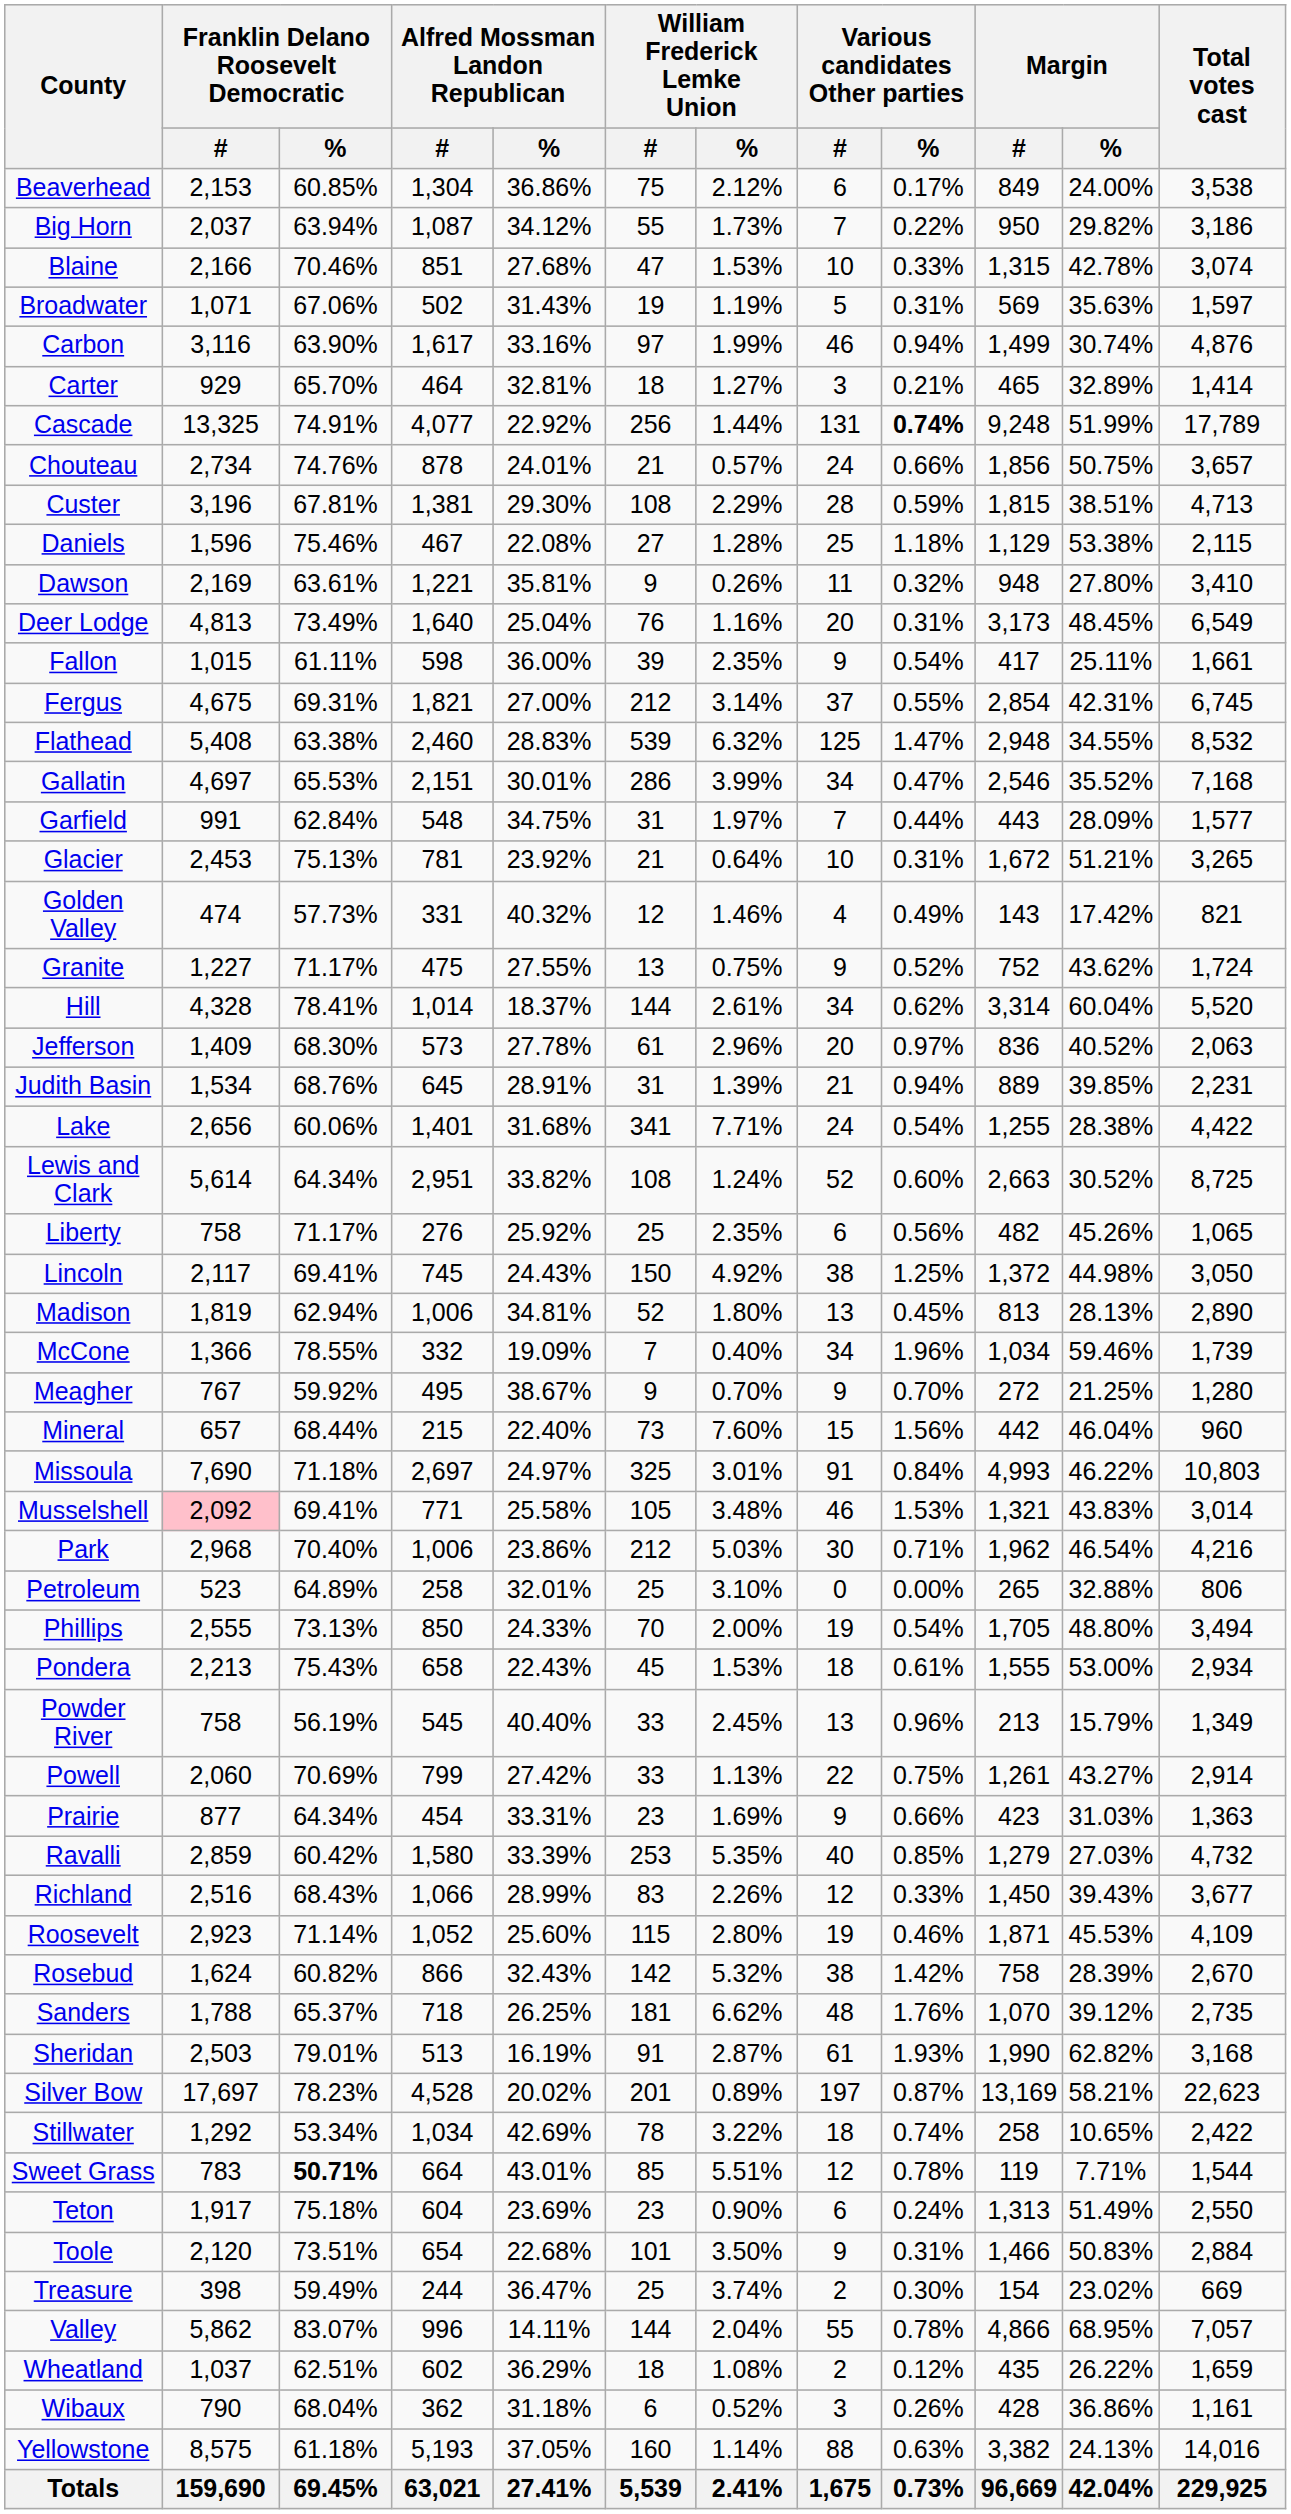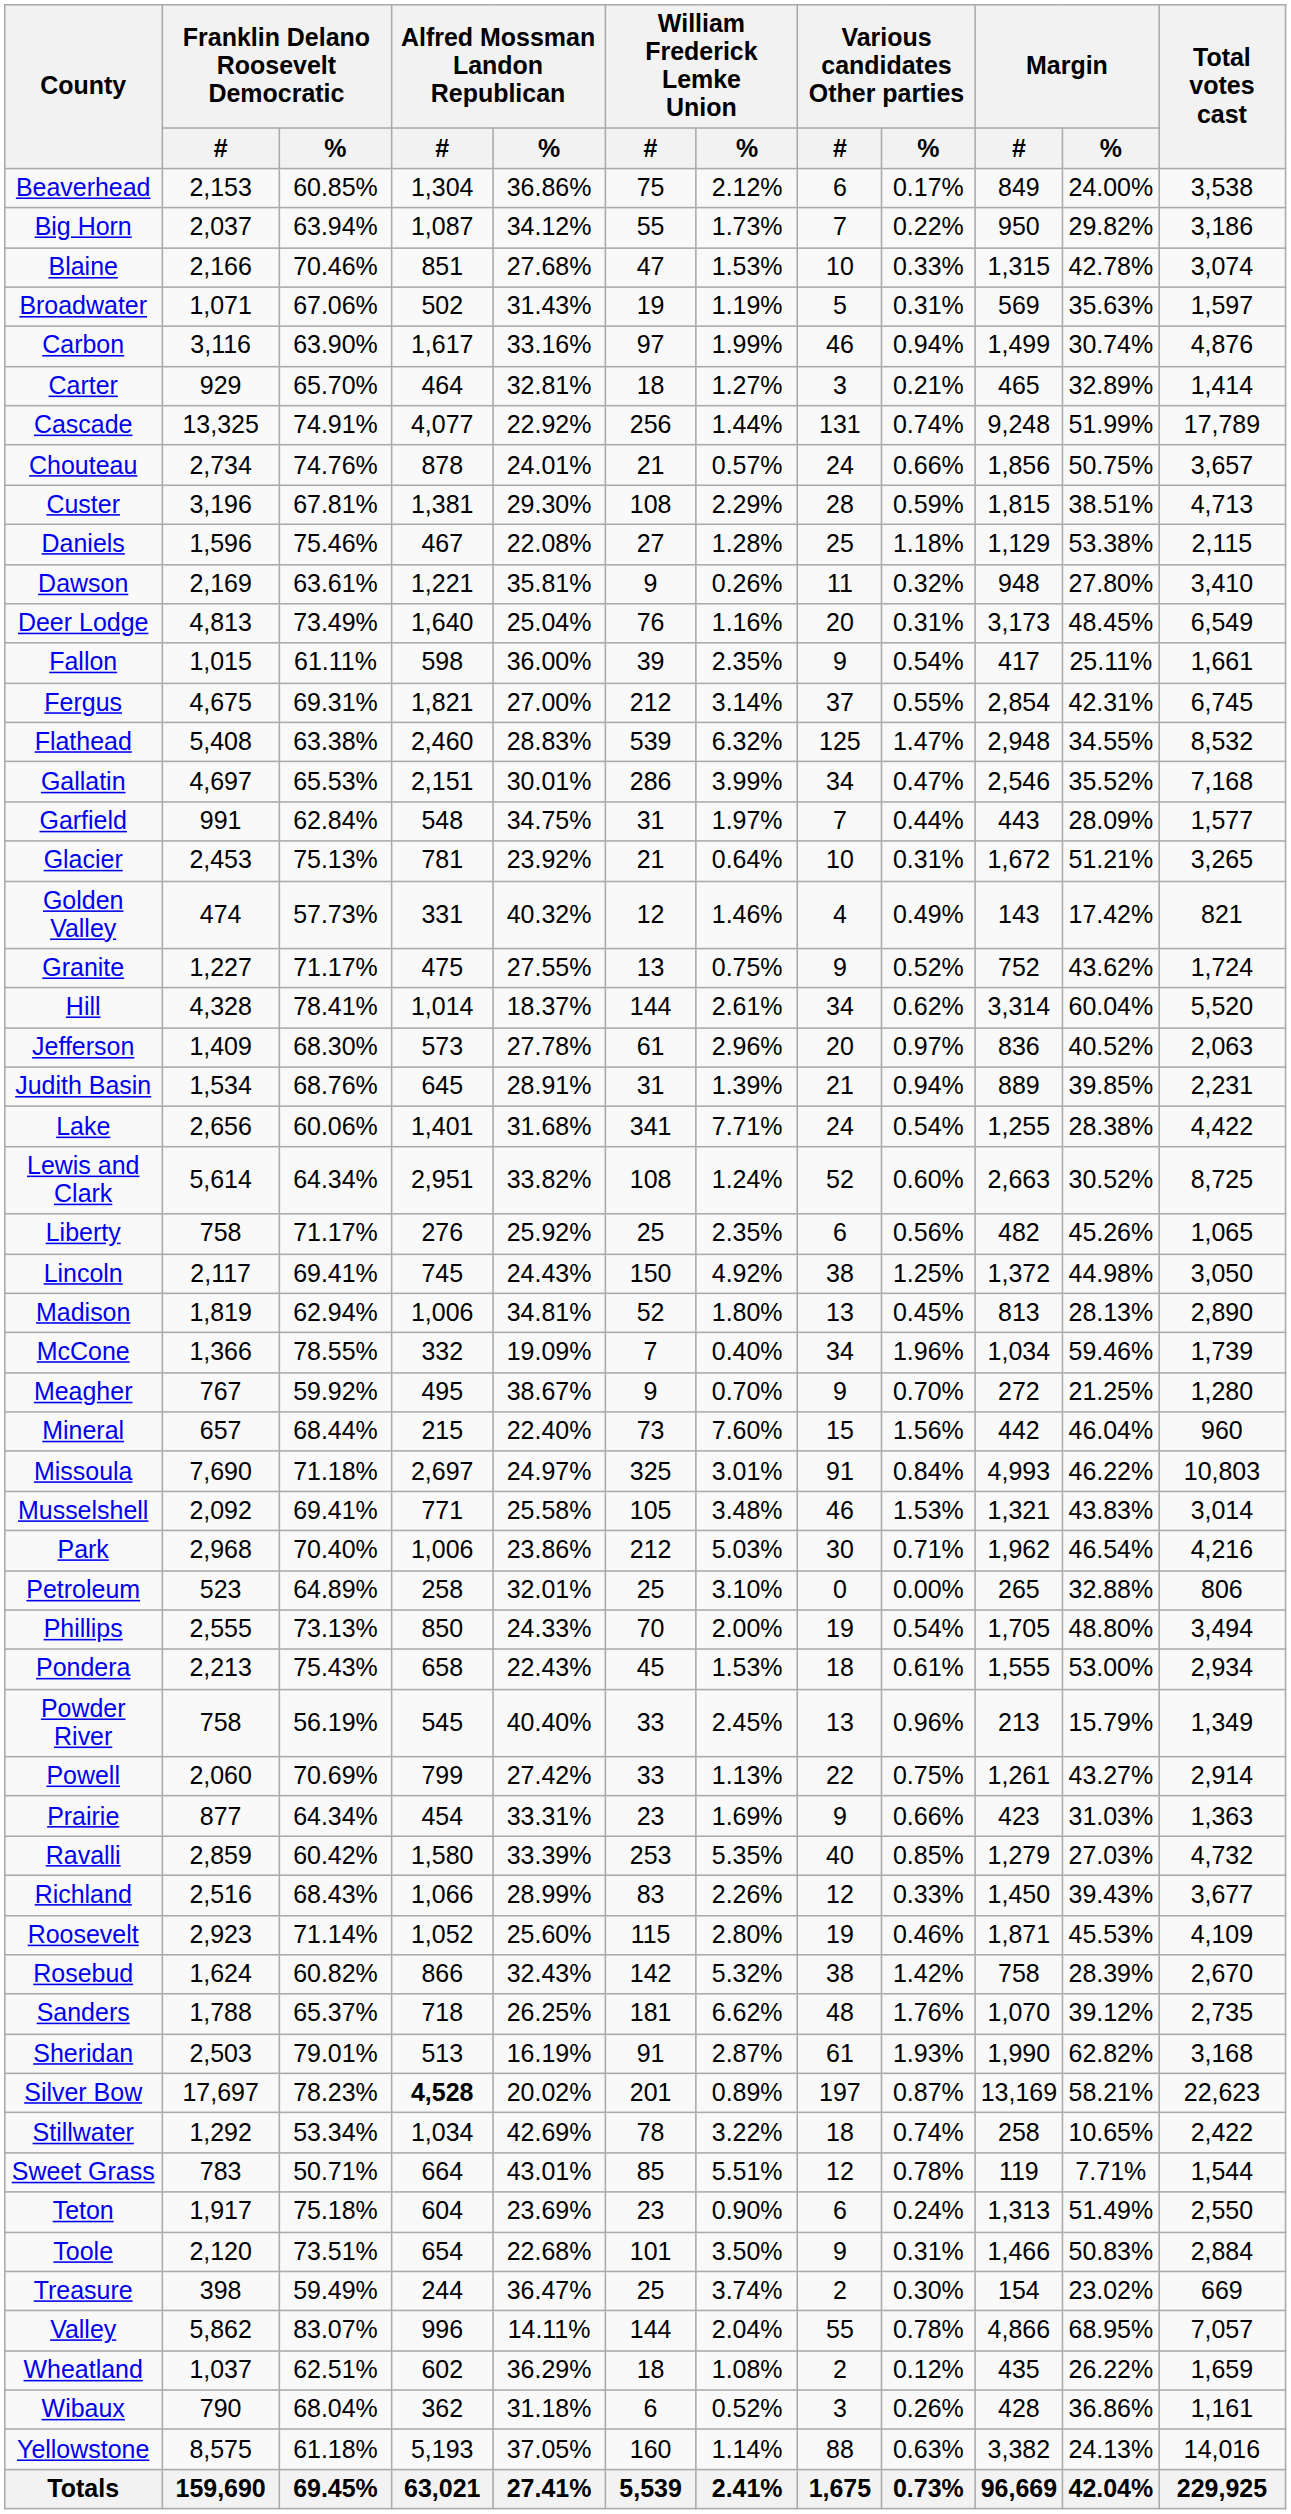(928, 425) bold -> (928, 425) normal
(221, 1510) pink background -> (221, 1510) no background
(442, 2092) normal -> (442, 2092) bold
(335, 2172) bold -> (335, 2172) normal
